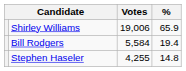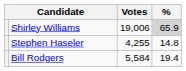(169, 27) no background -> (169, 27) lightgrey background
rows swapped: (37, 43) <-> (47, 58)
